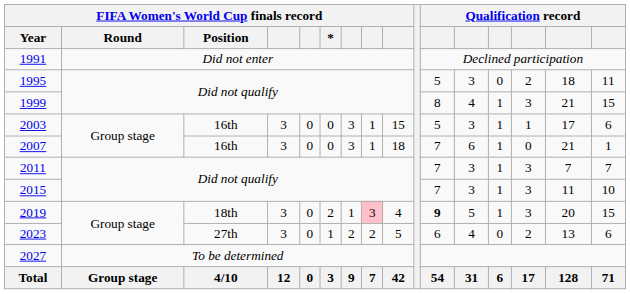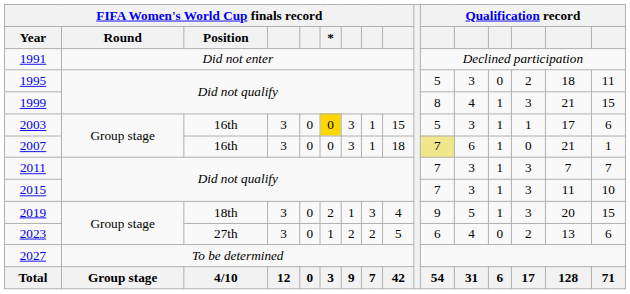(331, 125) no background -> (331, 125) gold background
(437, 146) no background -> (437, 146) khaki background
(372, 212) pink background -> (372, 212) no background
(437, 212) bold -> (437, 212) normal
